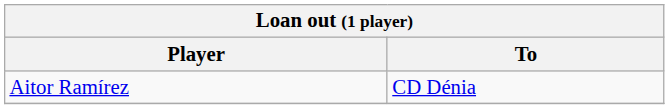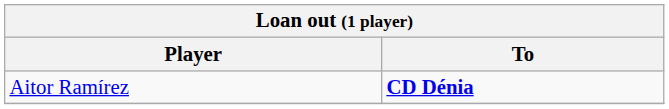(434, 86) normal -> (430, 86) bold
